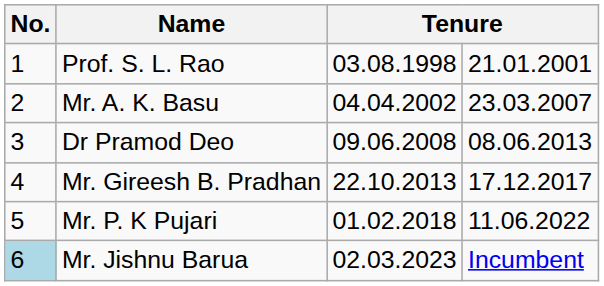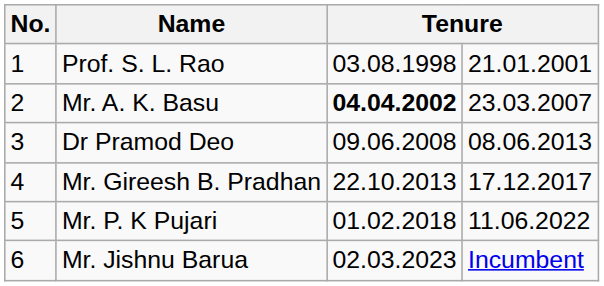(395, 102) normal -> (395, 102) bold
(17, 260) lightblue background -> (17, 260) no background
